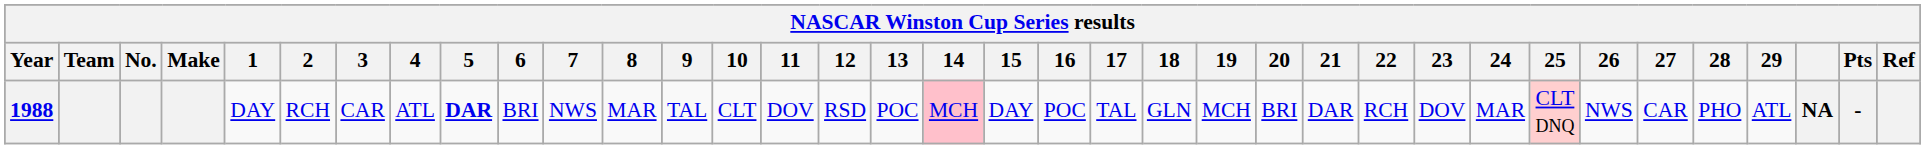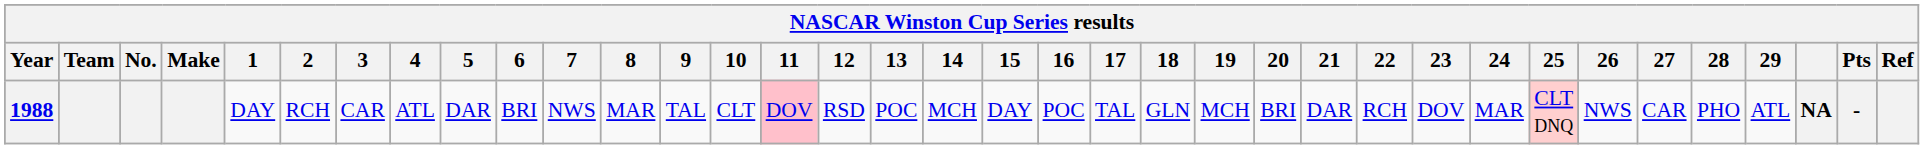(469, 111) bold -> (468, 111) normal
(790, 111) no background -> (789, 111) pink background
(954, 111) pink background -> (952, 111) no background
